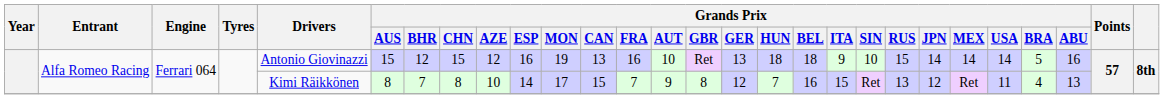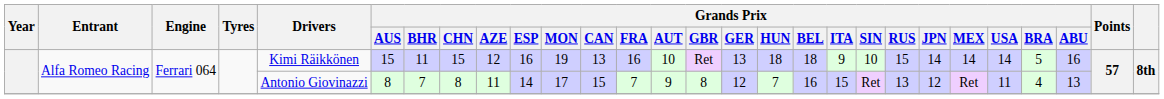(314, 60) Antonio Giovinazzi -> (314, 60) Kimi Räikkönen
(422, 60) 12 -> (422, 60) 11
(314, 83) Kimi Räikkönen -> (314, 83) Antonio Giovinazzi
(493, 83) 10 -> (493, 83) 11
